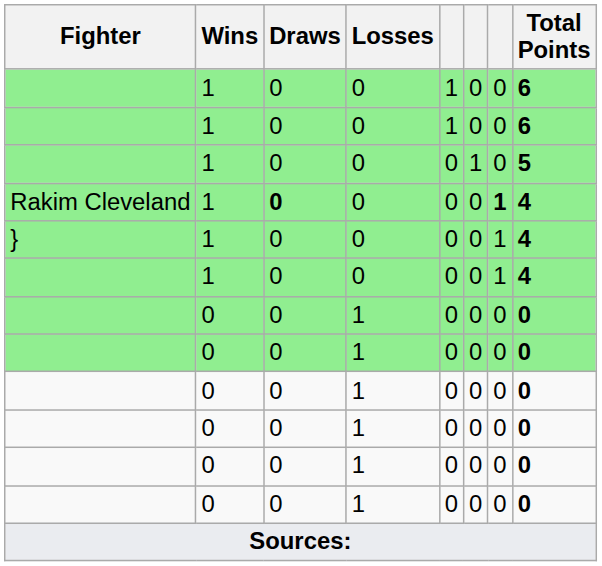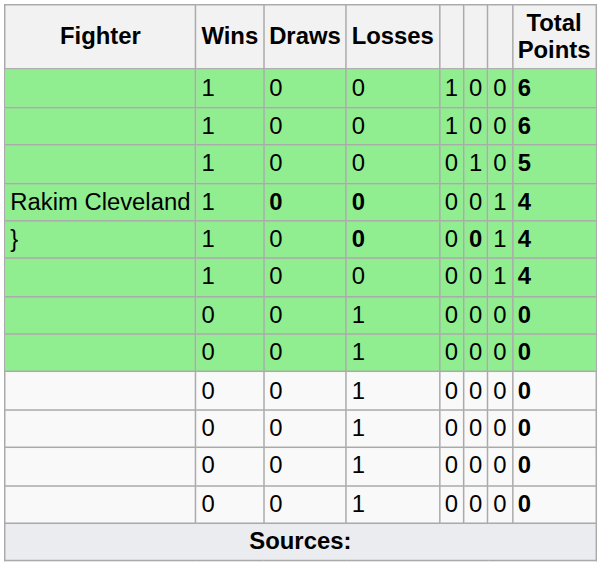(358, 201) normal -> (358, 201) bold
(500, 201) bold -> (500, 201) normal
(358, 239) normal -> (358, 239) bold
(476, 239) normal -> (476, 239) bold
